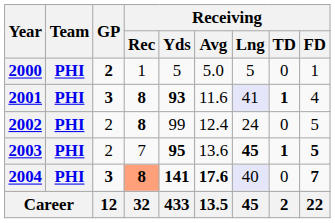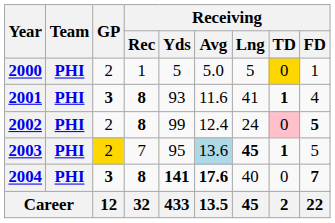(109, 71) bold -> (109, 71) normal
(284, 71) no background -> (284, 71) gold background
(177, 97) bold -> (177, 97) normal
(250, 97) lavender background -> (250, 97) no background
(284, 124) no background -> (284, 124) pink background
(315, 124) normal -> (315, 124) bold
(109, 151) no background -> (109, 151) gold background
(177, 151) bold -> (177, 151) normal
(213, 151) no background -> (213, 151) lightblue background
(315, 151) bold -> (315, 151) normal
(142, 177) lightsalmon background -> (142, 177) no background
(250, 177) lavender background -> (250, 177) no background
